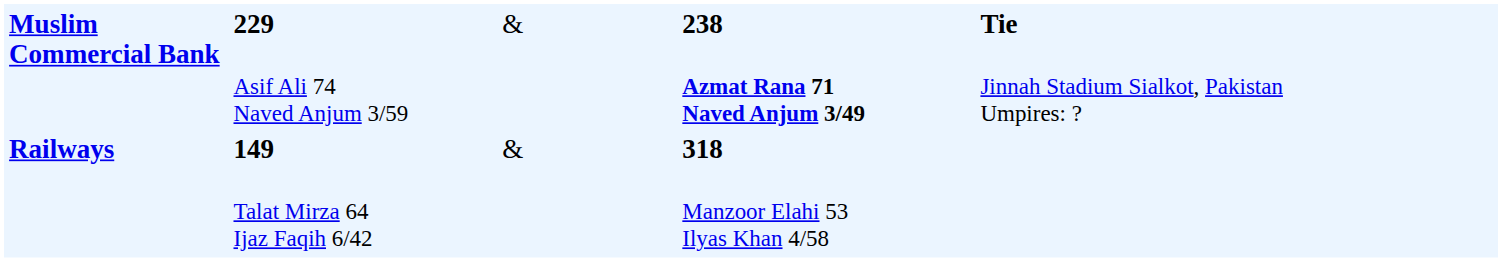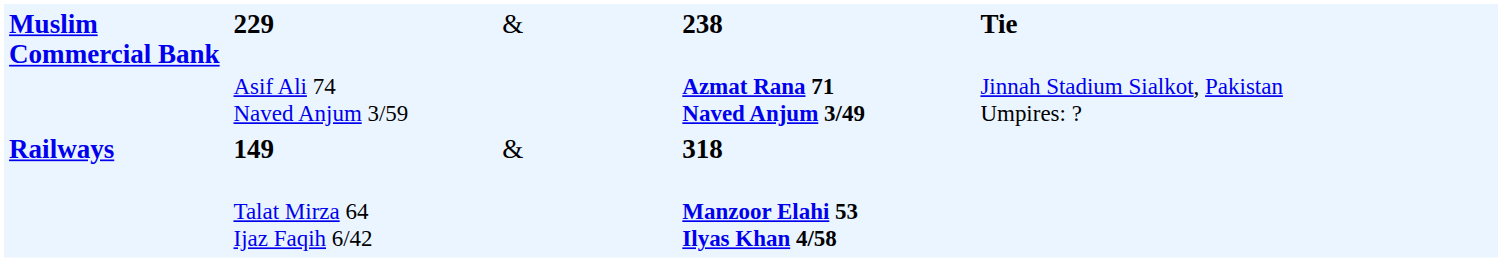(765, 225) normal -> (770, 225) bold
